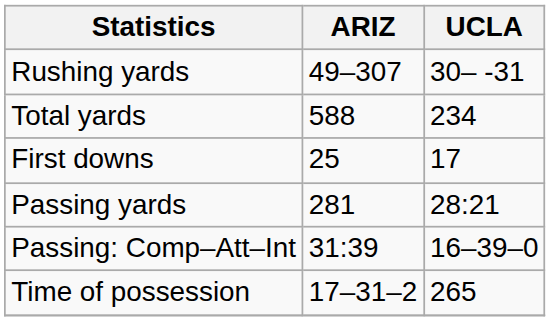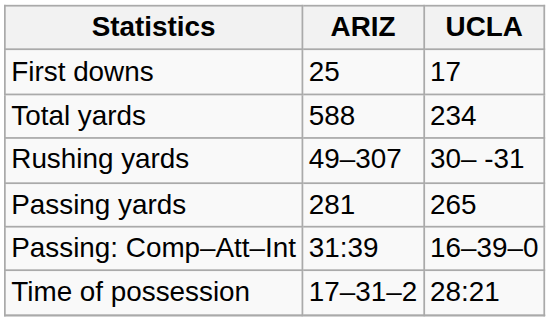rows swapped: (82, 159) <-> (100, 71)
(465, 204) 28:21 -> (453, 204) 265
(453, 292) 265 -> (465, 292) 28:21
